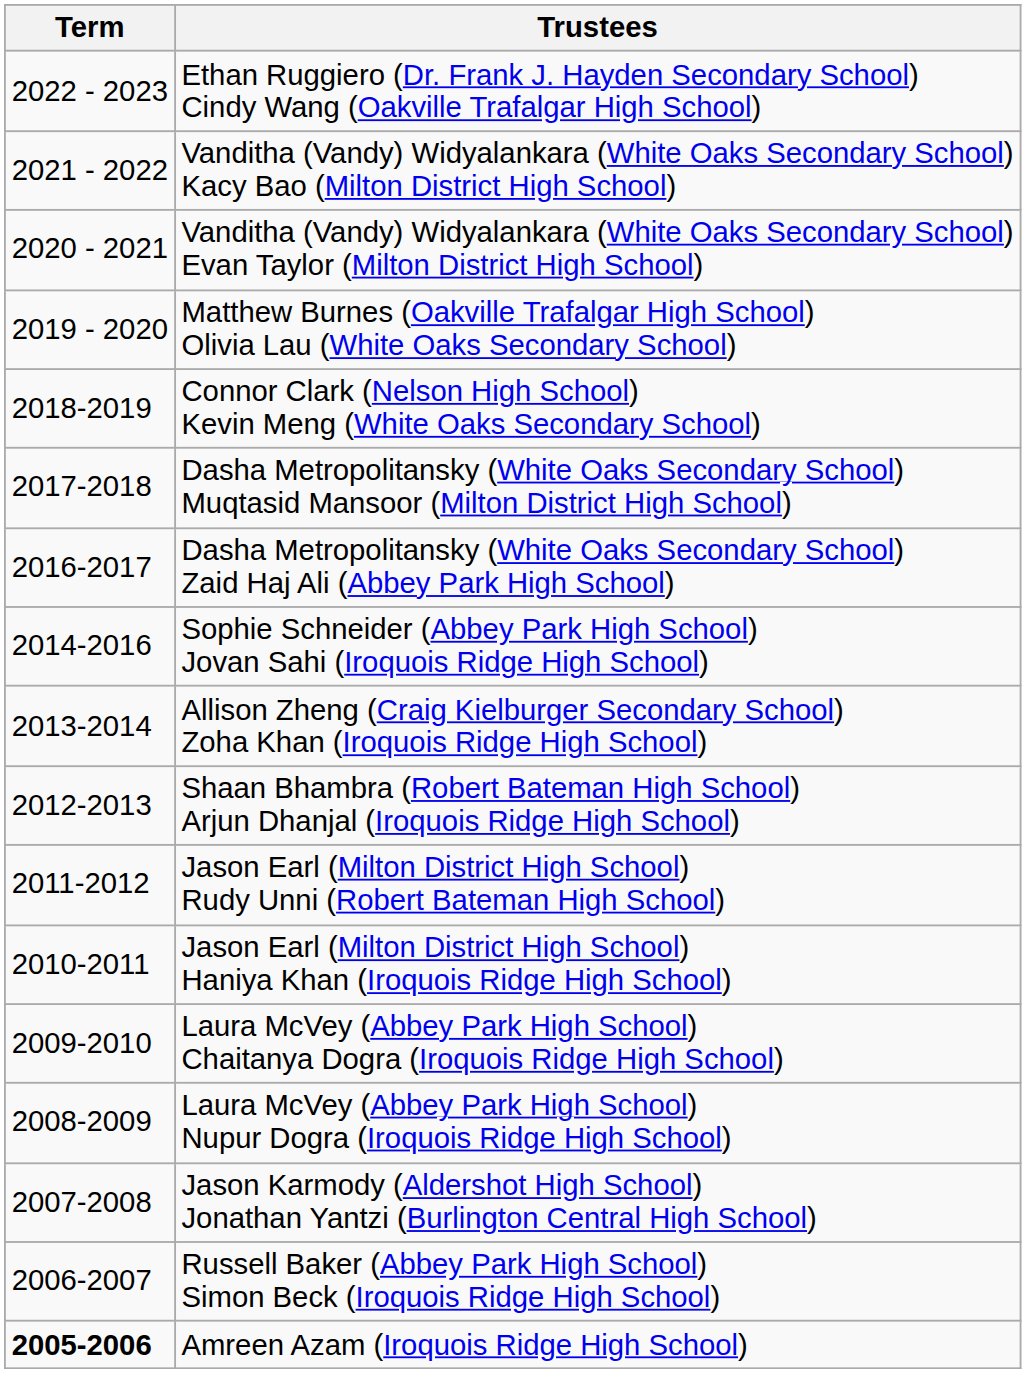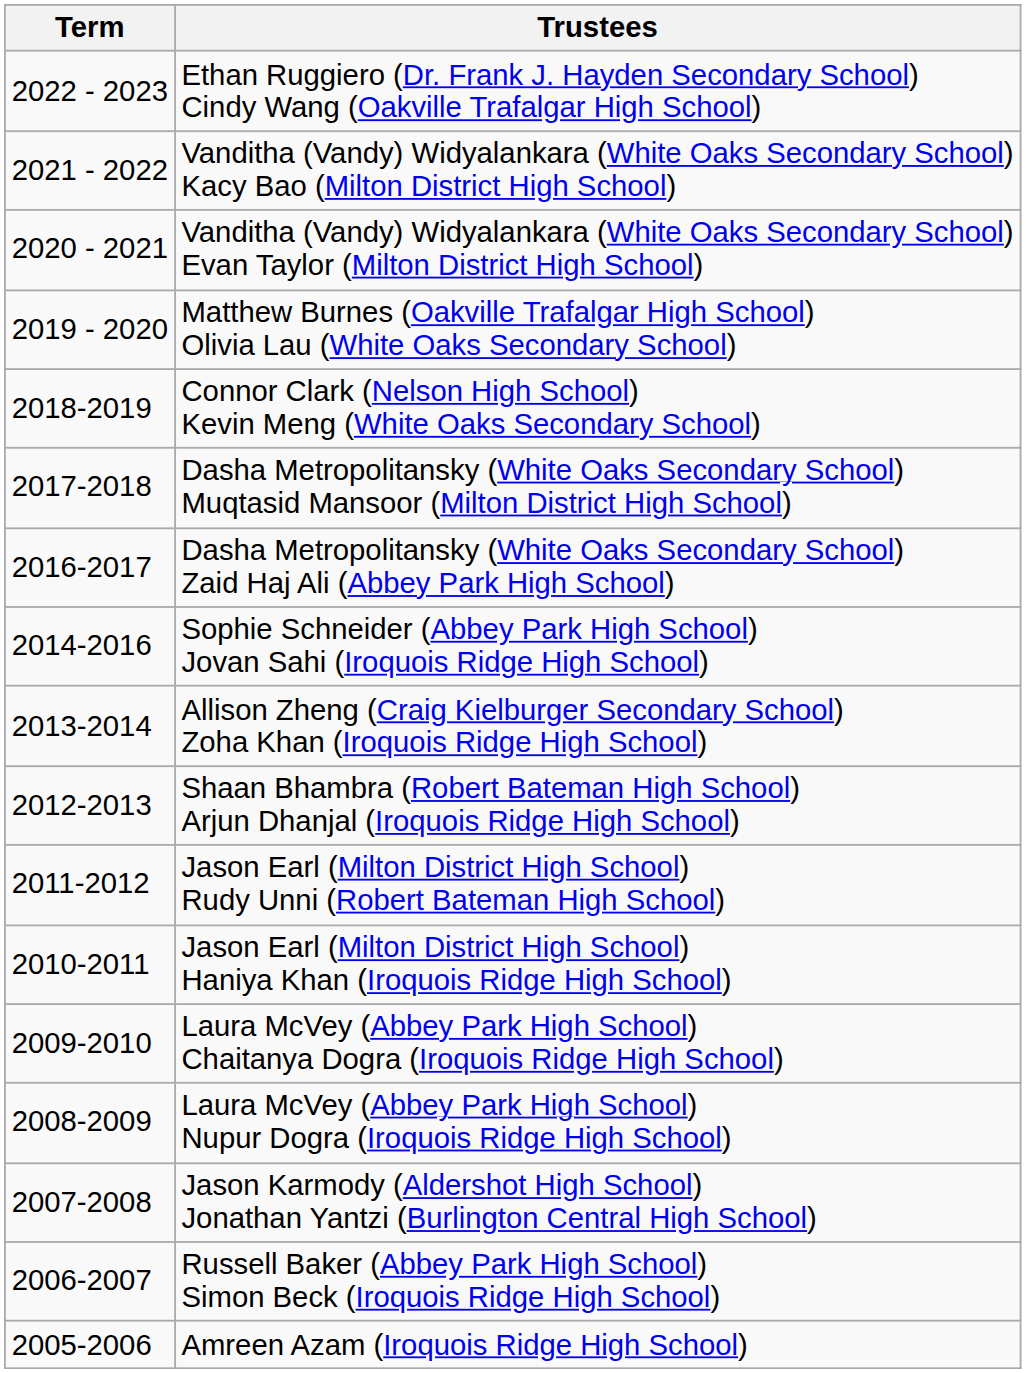(82, 1344) bold -> (82, 1344) normal
